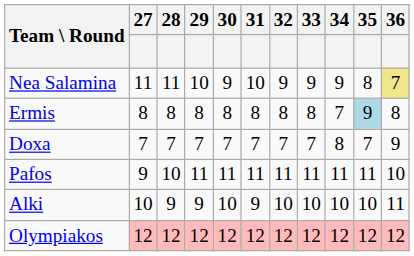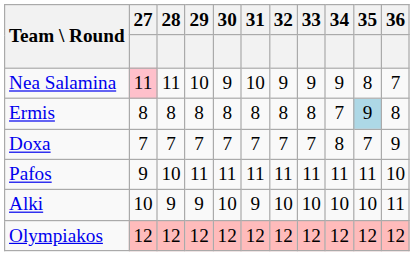(143, 83) no background -> (143, 83) pink background
(396, 83) khaki background -> (396, 83) no background
